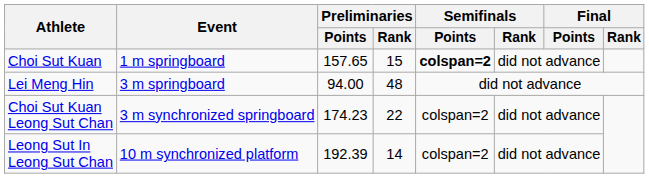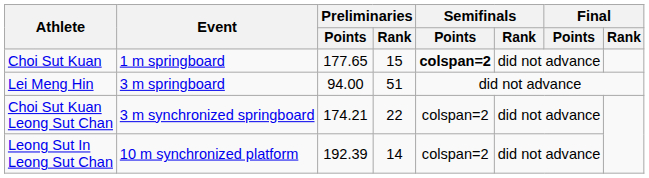(345, 61) 157.65 -> (345, 61) 177.65
(394, 84) 48 -> (394, 84) 51
(345, 115) 174.23 -> (345, 115) 174.21
